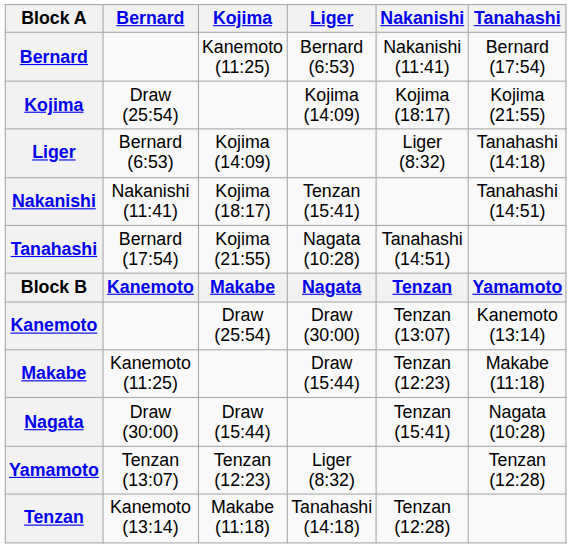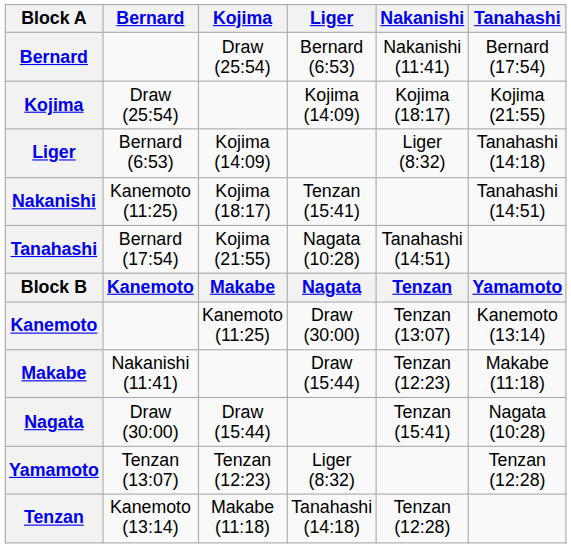(243, 56) Kanemoto (11:25) -> (242, 56) Draw (25:54)
(150, 201) Nakanishi (11:41) -> (150, 201) Kanemoto (11:25)
(242, 325) Draw (25:54) -> (243, 325) Kanemoto (11:25)
(150, 373) Kanemoto (11:25) -> (150, 373) Nakanishi (11:41)
